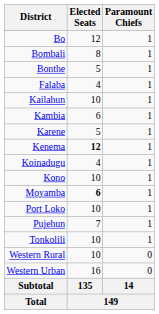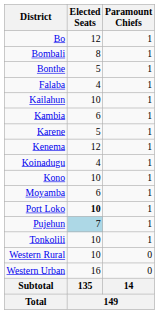(96, 147) bold -> (96, 147) normal
(98, 193) bold -> (98, 193) normal
(96, 208) normal -> (96, 208) bold
(98, 224) no background -> (98, 224) lightblue background
